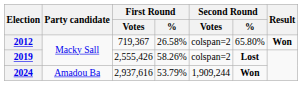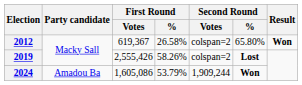(133, 42) 719,367 -> (133, 42) 619,367
(133, 73) 2,937,616 -> (133, 73) 1,605,086
